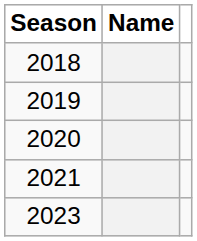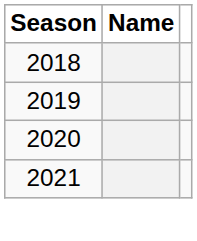- row: (54, 216)
